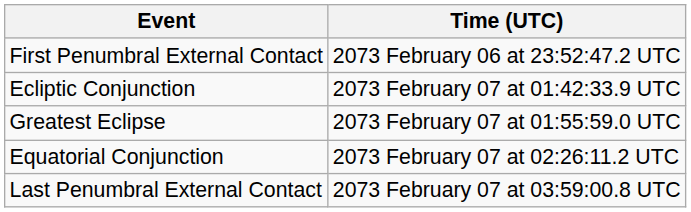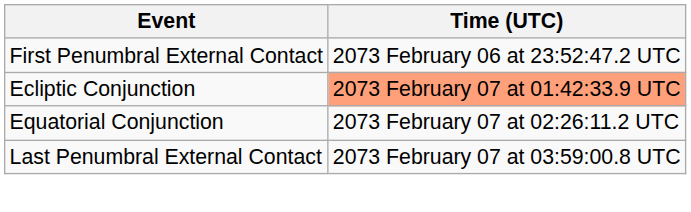(507, 88) no background -> (507, 88) lightsalmon background
- row: (88, 122)
